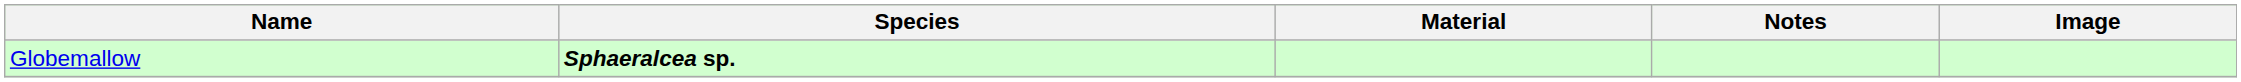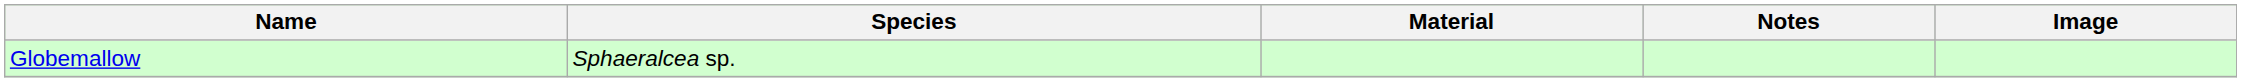(650, 58) bold -> (654, 58) normal
